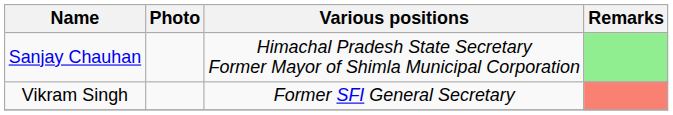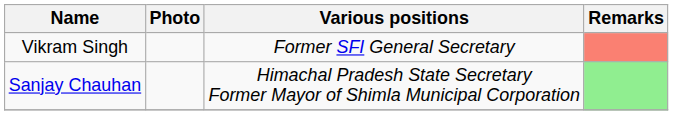rows swapped: (75, 95) <-> (75, 57)
